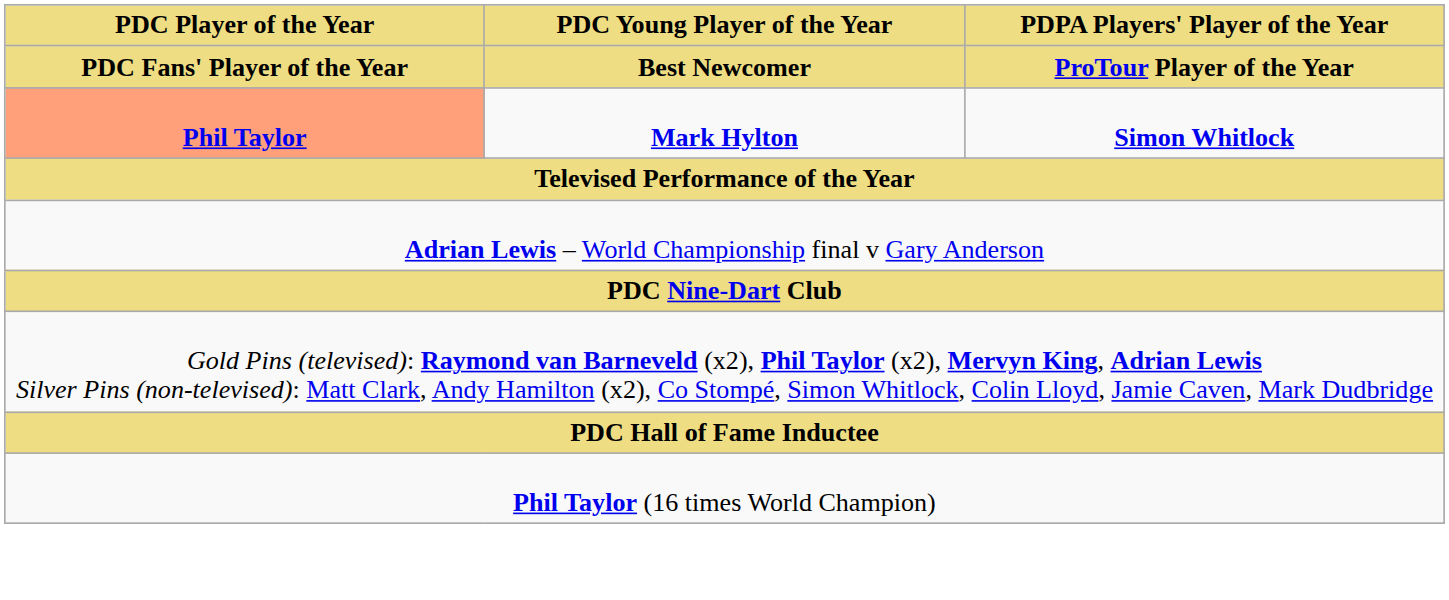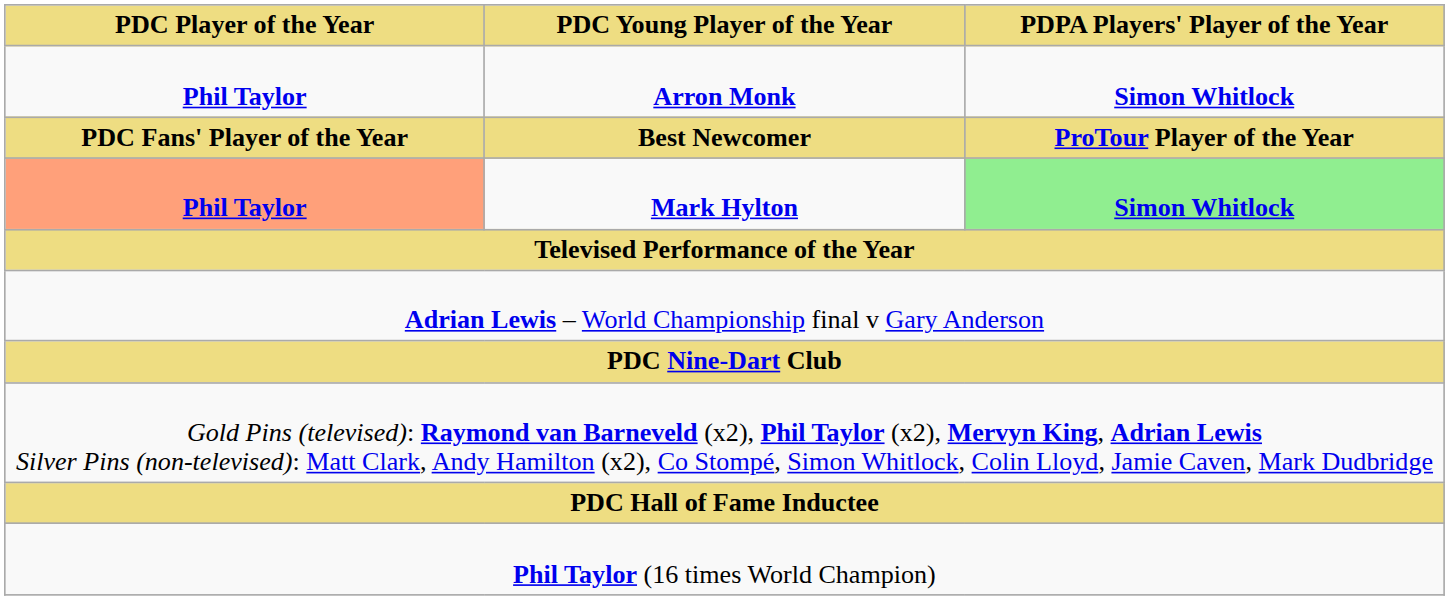+ row: (724, 95)
(1204, 137) no background -> (1204, 207) lightgreen background
